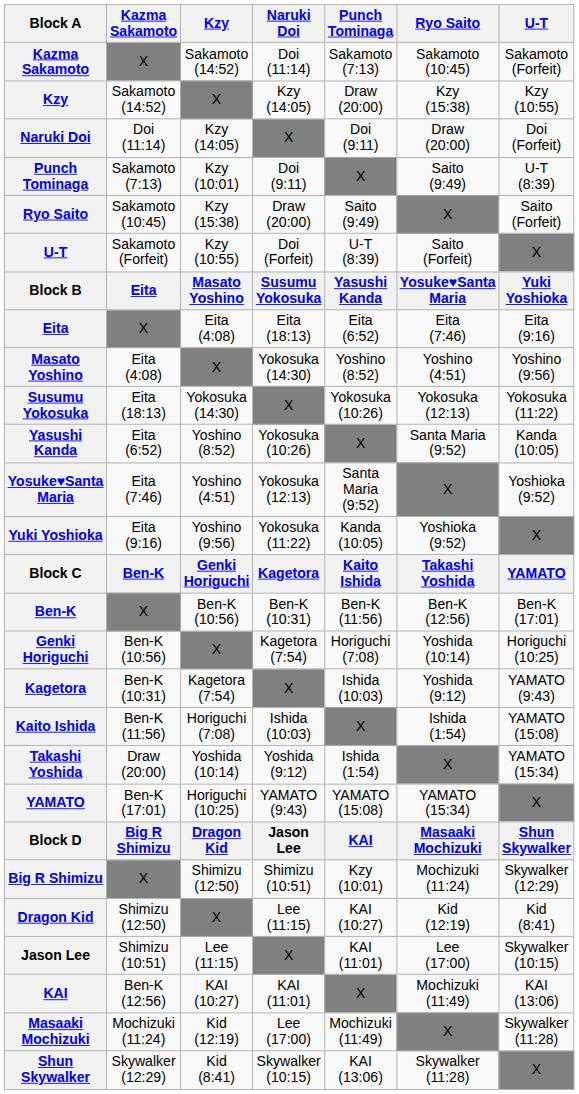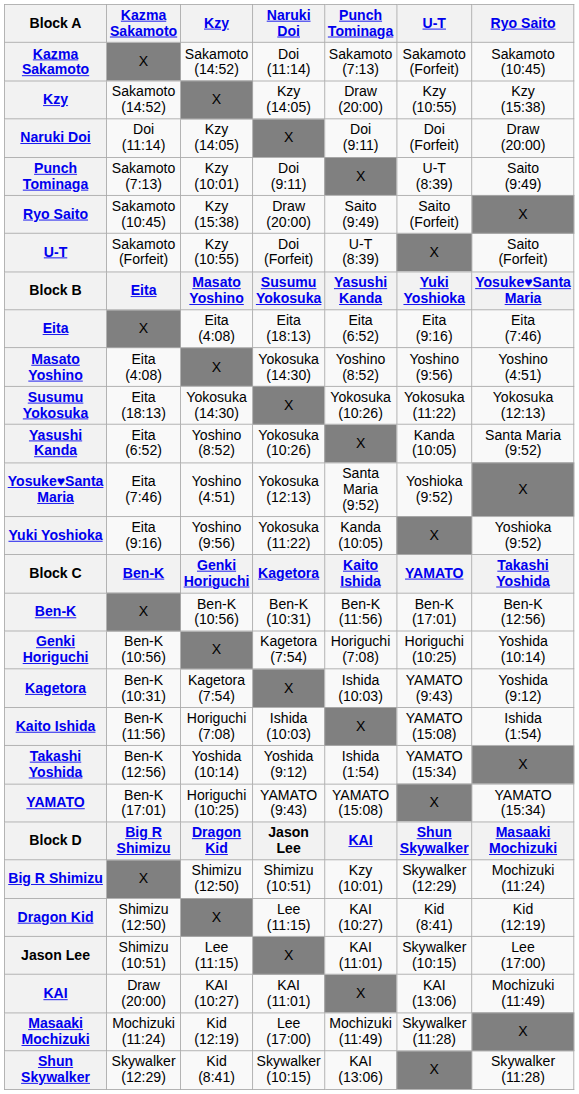columns swapped: (448, 23) <-> (536, 23)
(144, 764) Draw (20:00) -> (144, 764) Ben-K (12:56)
(144, 993) Ben-K (12:56) -> (144, 993) Draw (20:00)
